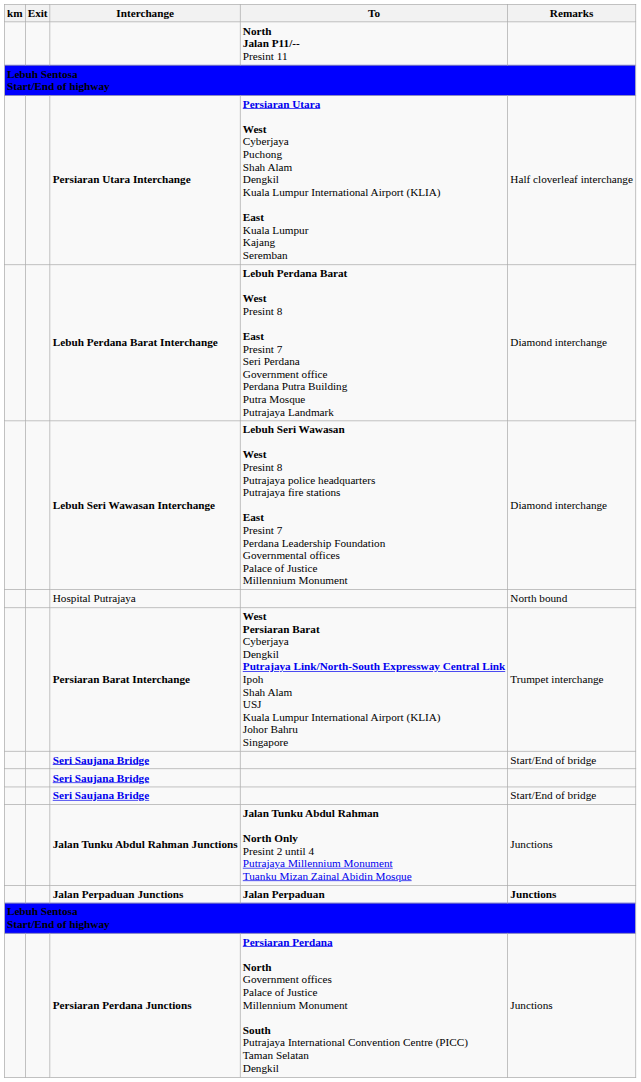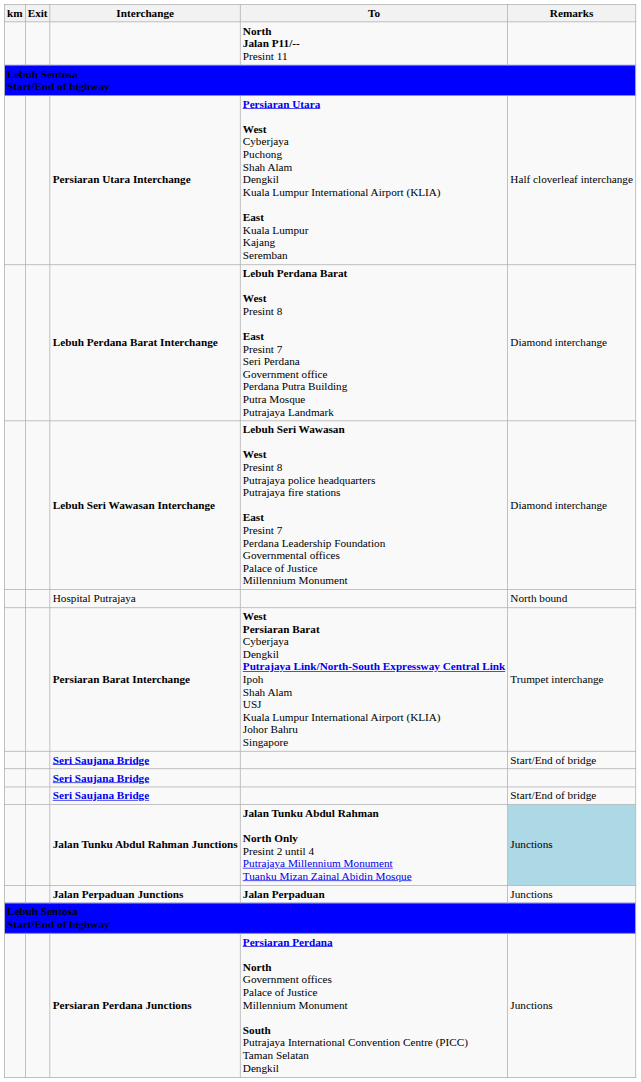(532, 845) no background -> (532, 845) lightblue background
(533, 894) bold -> (532, 894) normal
